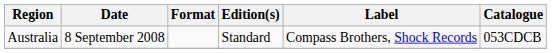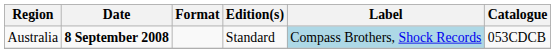(114, 37) normal -> (117, 37) bold
(382, 37) no background -> (386, 37) lightblue background
